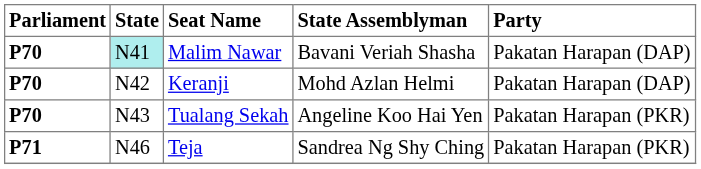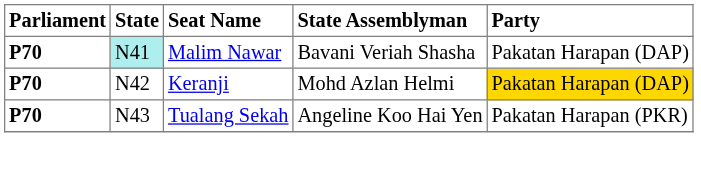(592, 83) no background -> (590, 83) gold background
- row: (185, 147)
